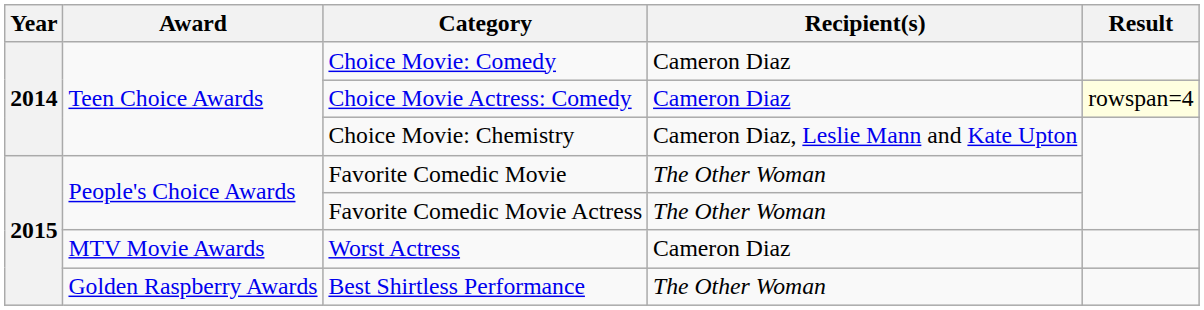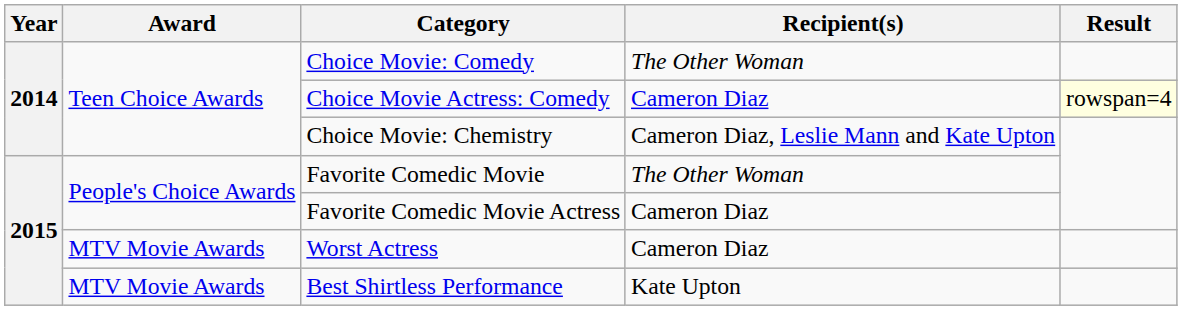(722, 60) Cameron Diaz -> (717, 60) The Other Woman
(739, 211) The Other Woman -> (700, 211) Cameron Diaz
(193, 286) Golden Raspberry Awards -> (166, 286) MTV Movie Awards
(739, 286) The Other Woman -> (686, 286) Kate Upton
